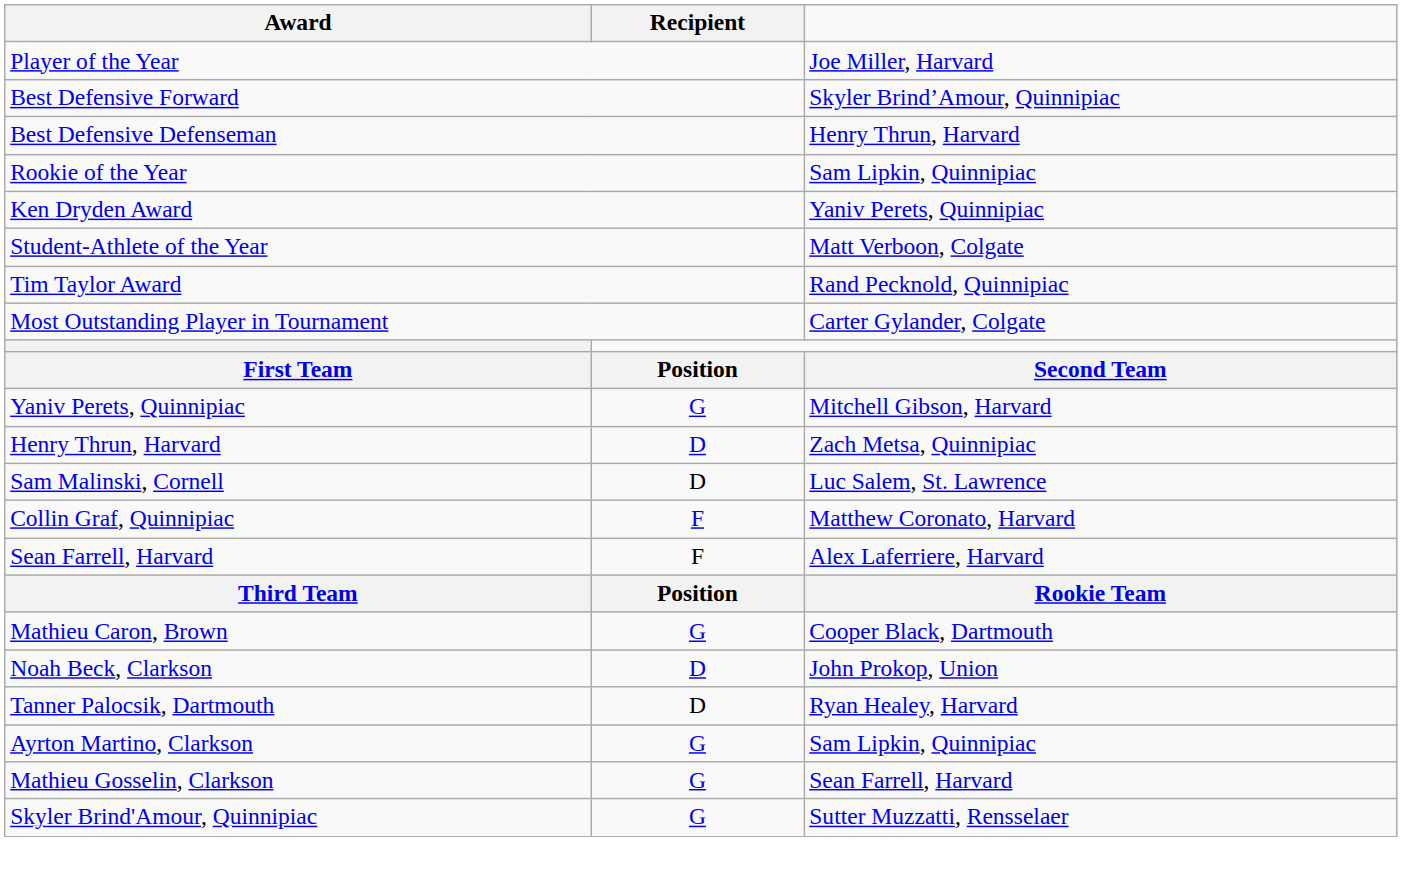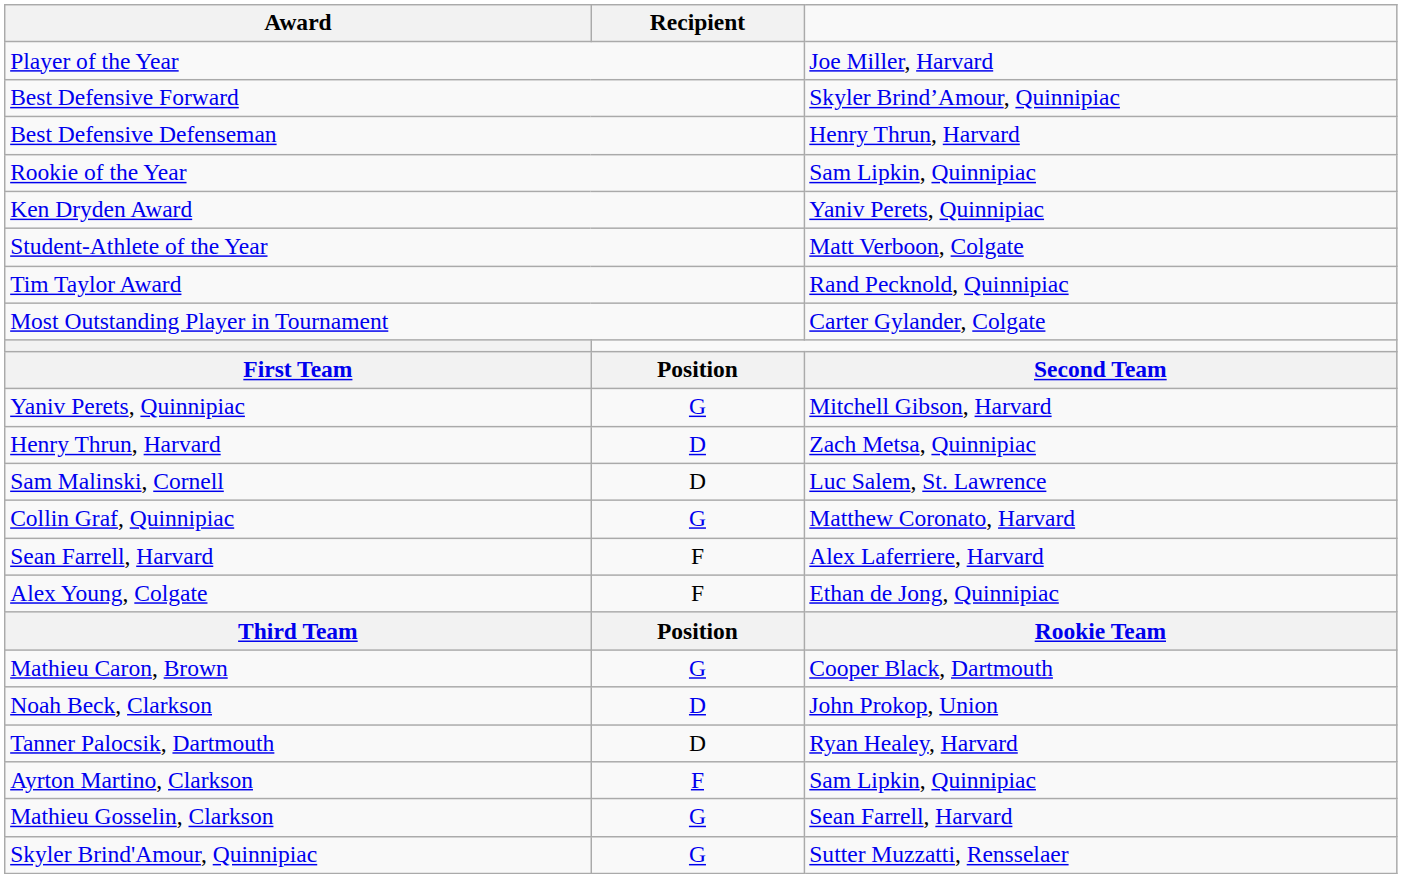(697, 518) F -> (697, 518) G
+ row: (109, 593)
(697, 742) G -> (697, 780) F
